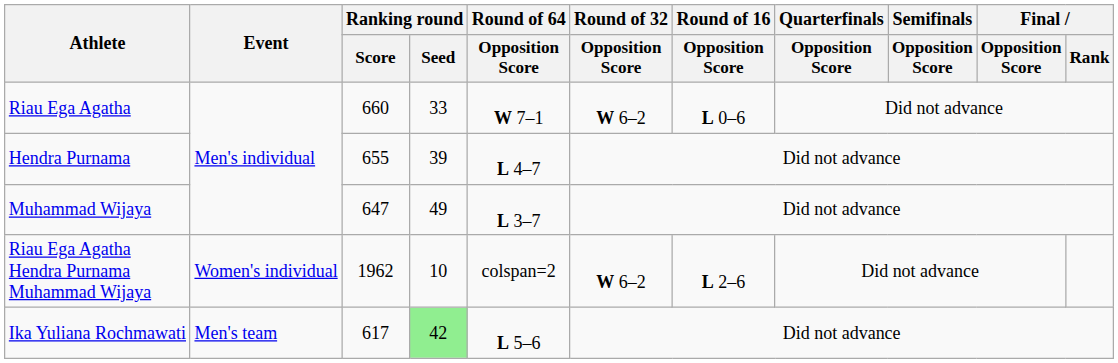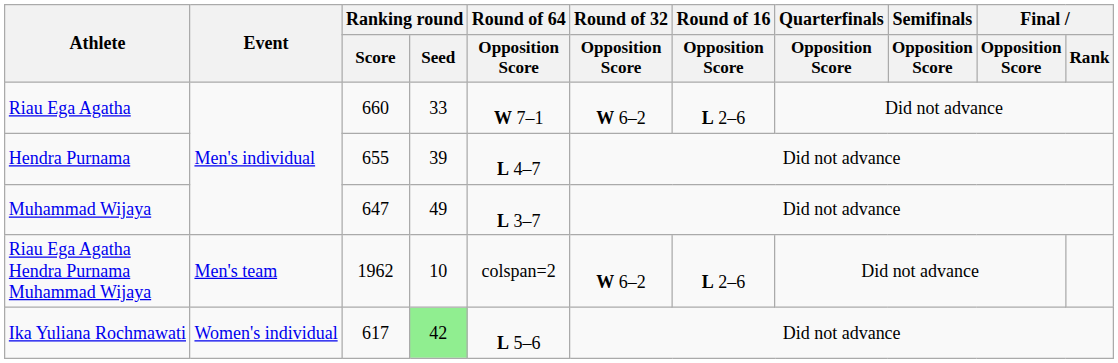(723, 118) L 0–6 -> (723, 118) L 2–6
(266, 271) Women's individual -> (236, 271) Men's team
(236, 333) Men's team -> (266, 333) Women's individual
